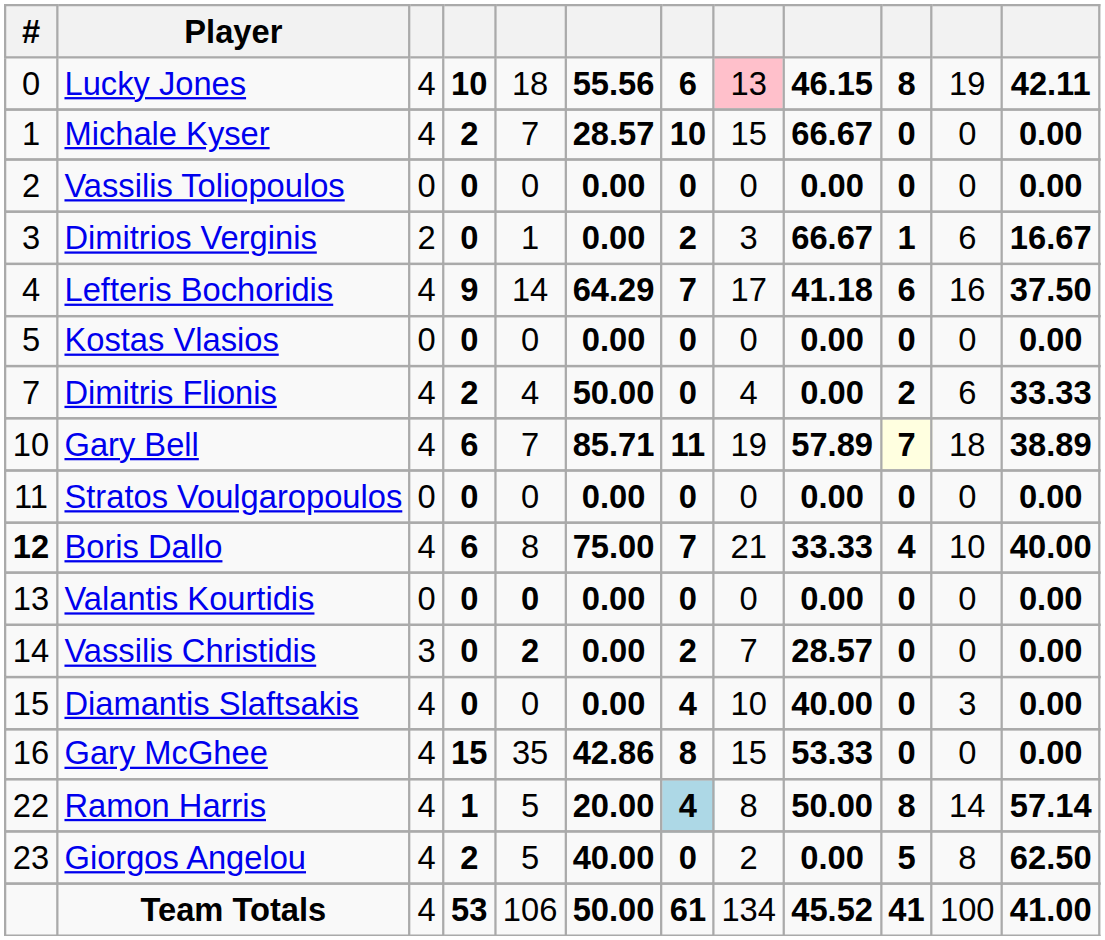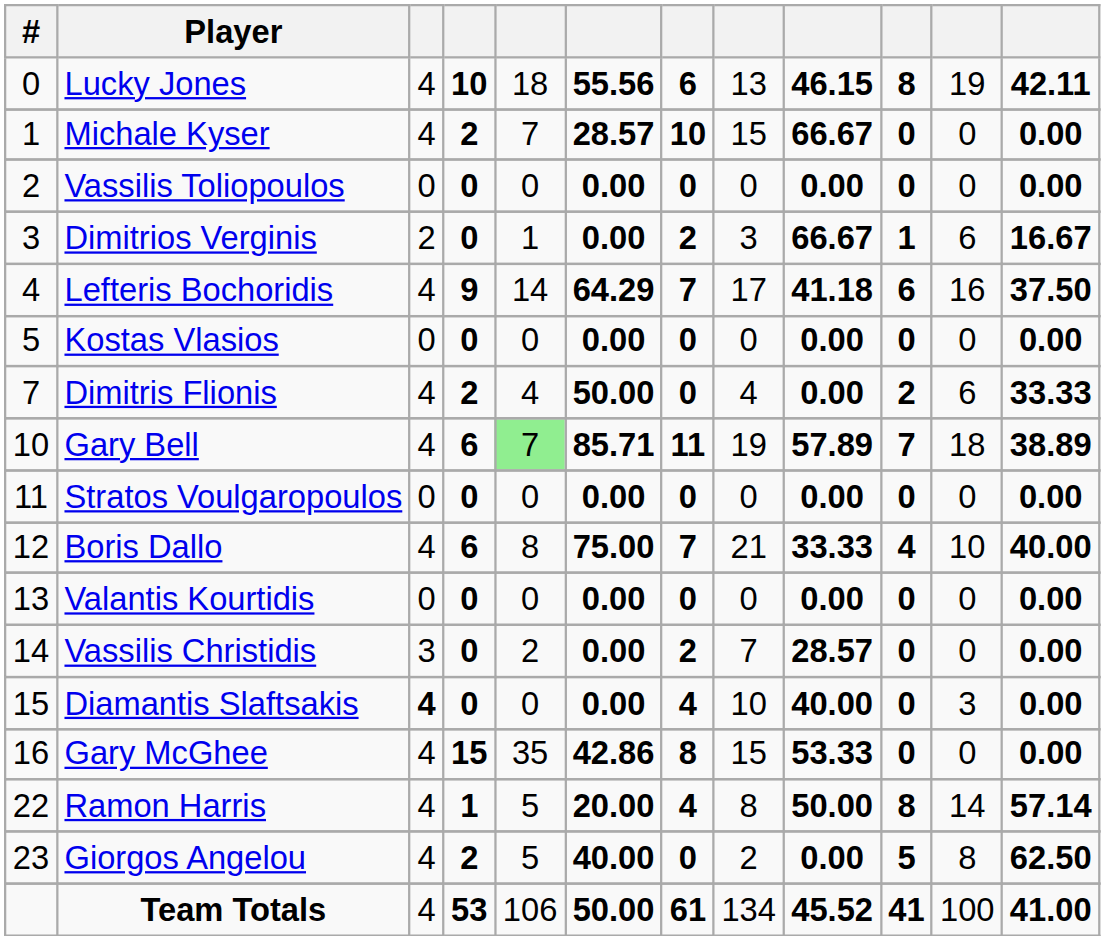(749, 83) pink background -> (749, 83) no background
(530, 444) no background -> (530, 444) lightgreen background
(906, 444) lightyellow background -> (906, 444) no background
(31, 548) bold -> (31, 548) normal
(530, 599) bold -> (530, 599) normal
(530, 651) bold -> (530, 651) normal
(427, 703) normal -> (427, 703) bold
(688, 806) lightblue background -> (688, 806) no background
